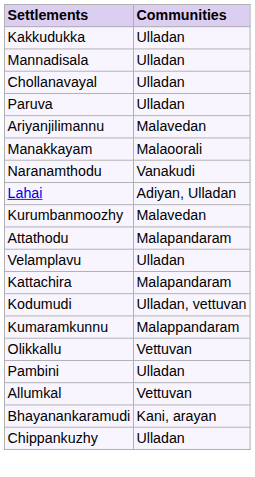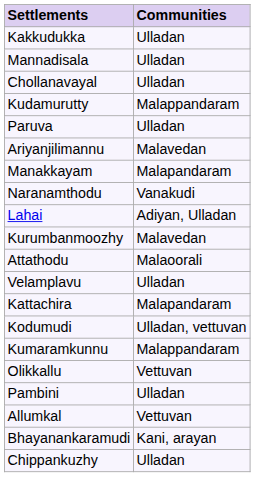+ row: (48, 104)
(169, 149) Malaoorali -> (184, 171) Malapandaram
(184, 238) Malapandaram -> (169, 260) Malaoorali
